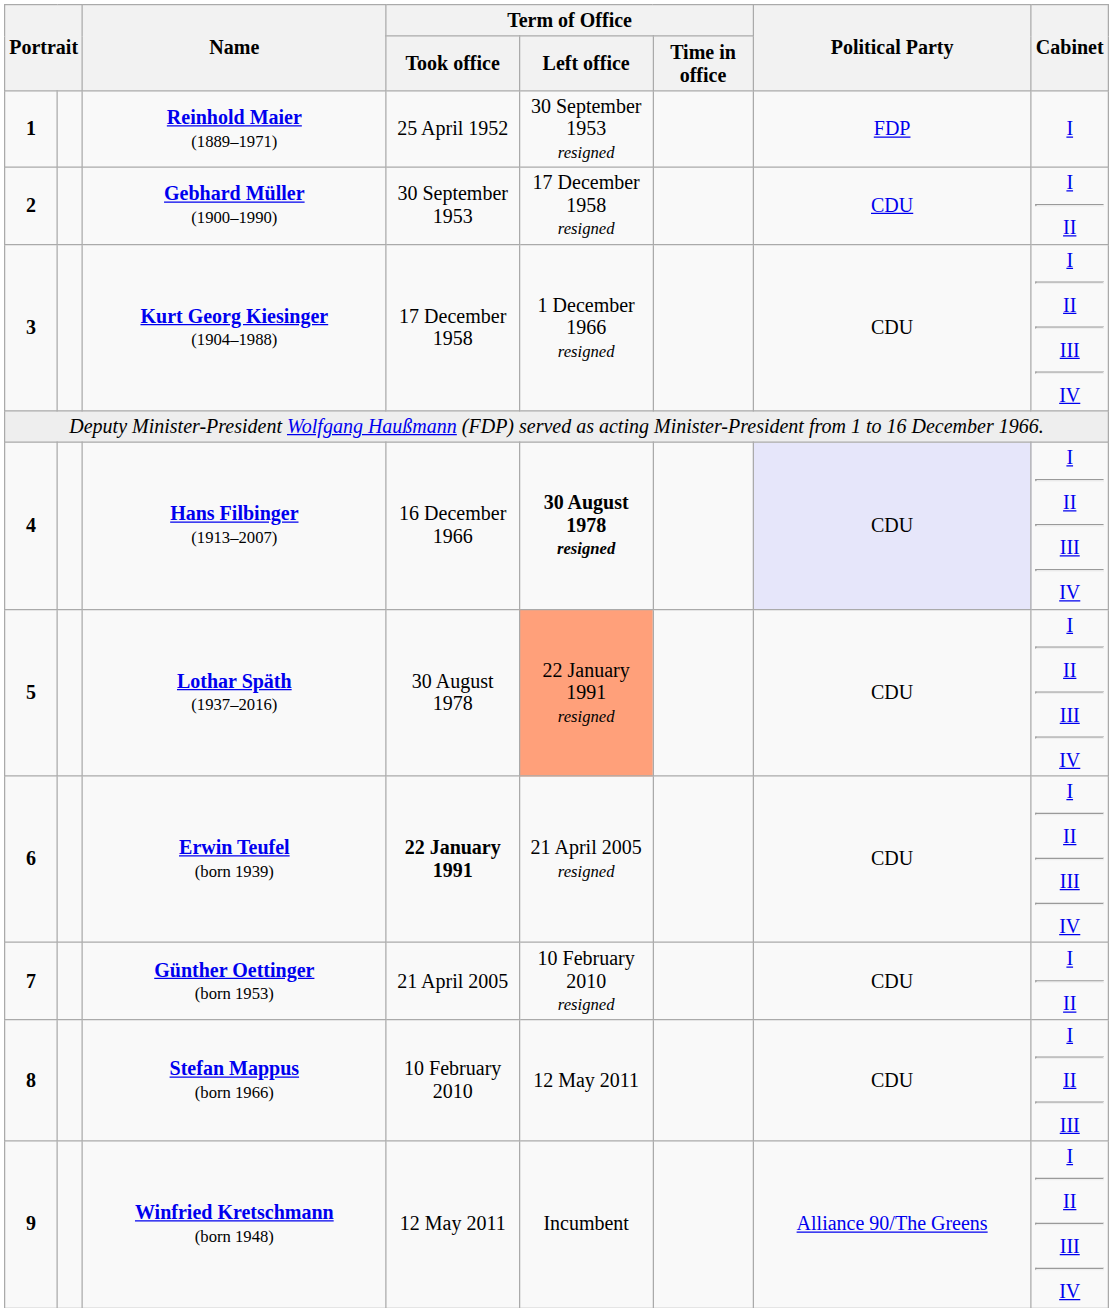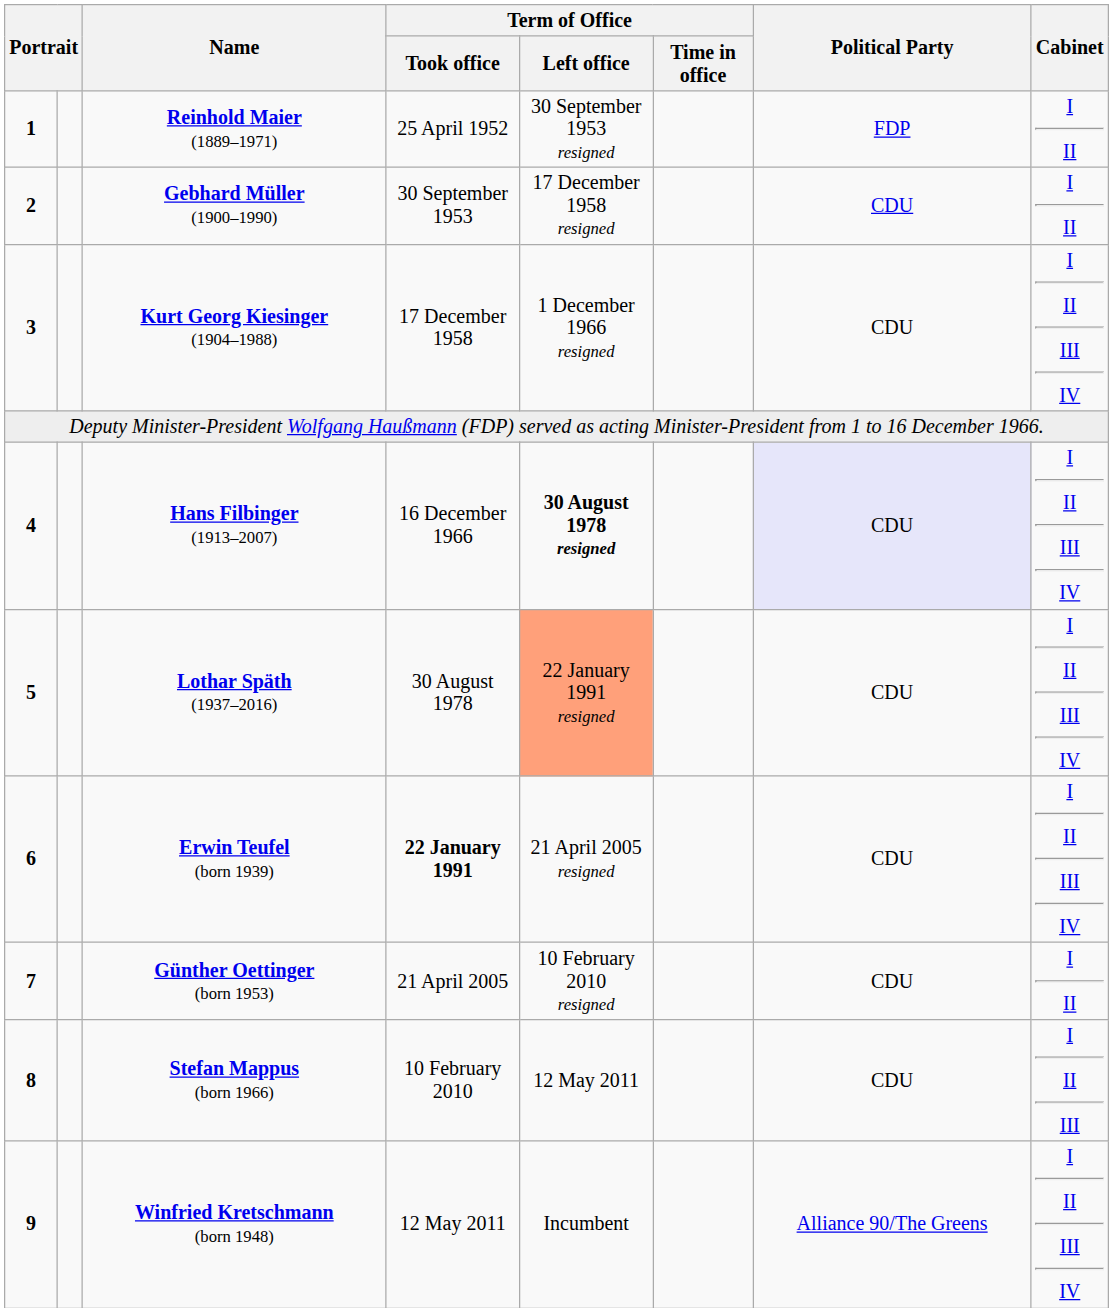(1070, 128) I -> (1070, 128) I II
